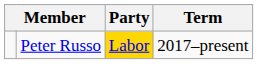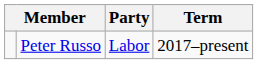(129, 44) gold background -> (129, 44) no background
